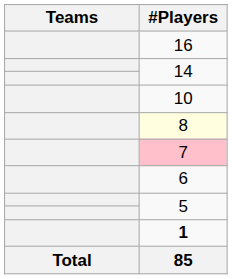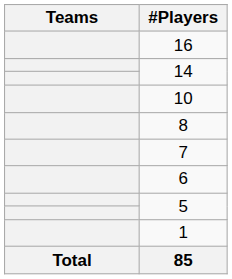(183, 125) lightyellow background -> (183, 125) no background
(183, 152) pink background -> (183, 152) no background
(183, 233) bold -> (183, 233) normal
